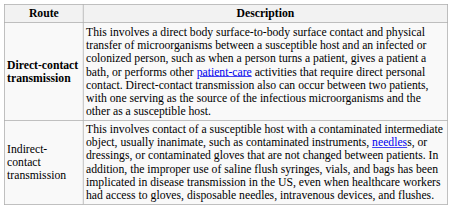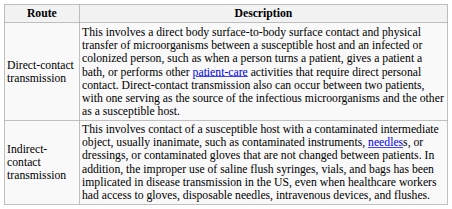(43, 71) bold -> (40, 71) normal
